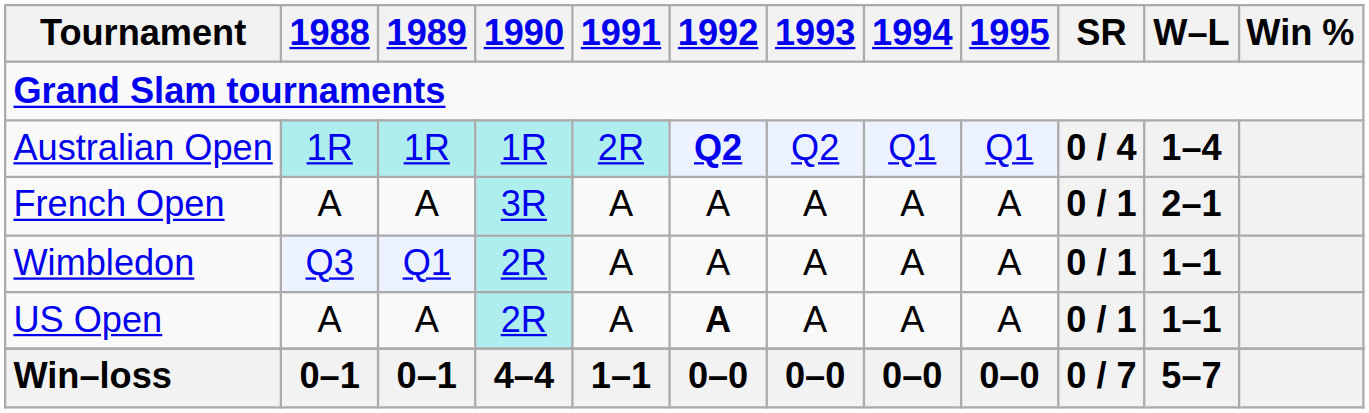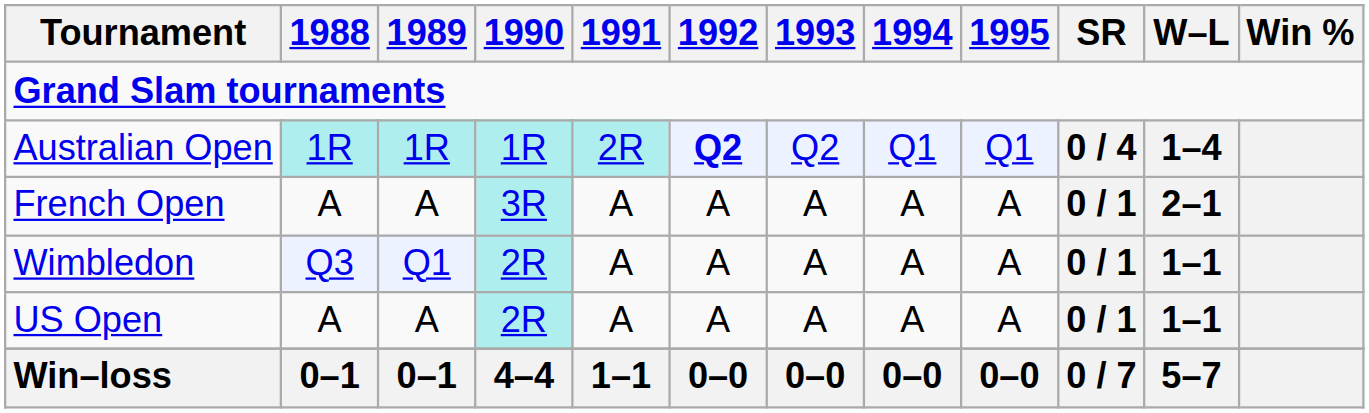(718, 319) bold -> (718, 319) normal
